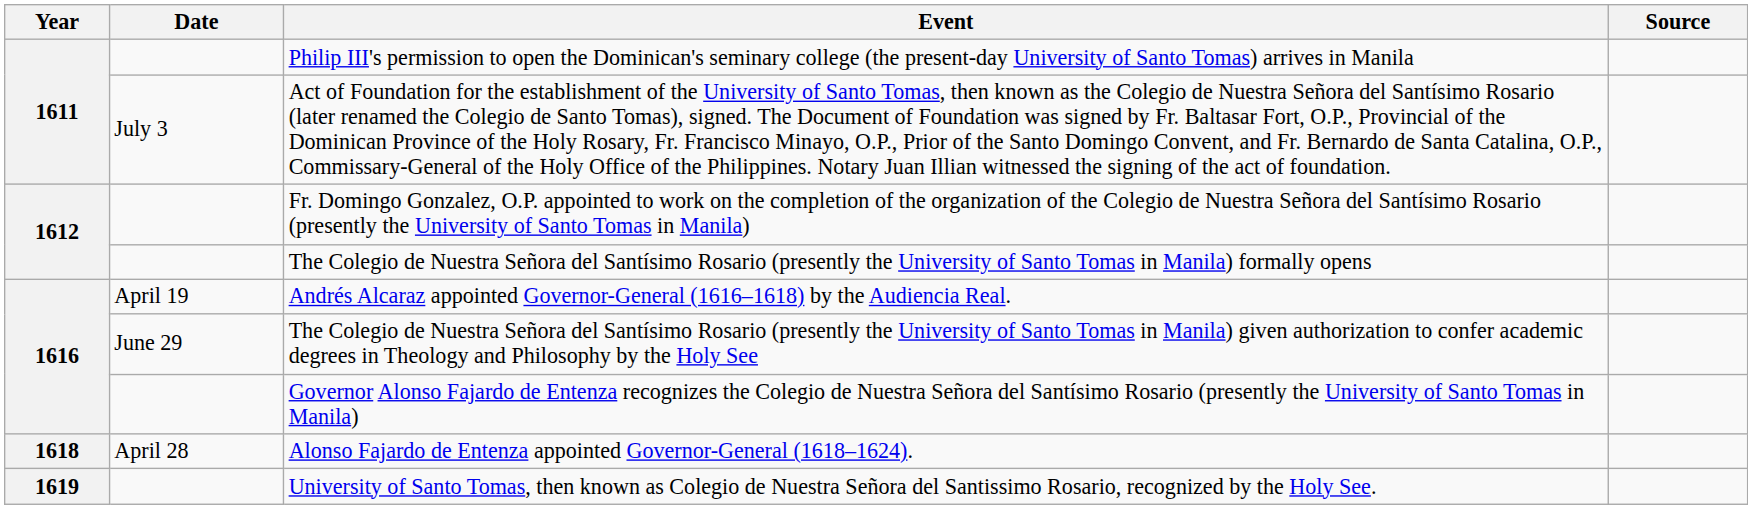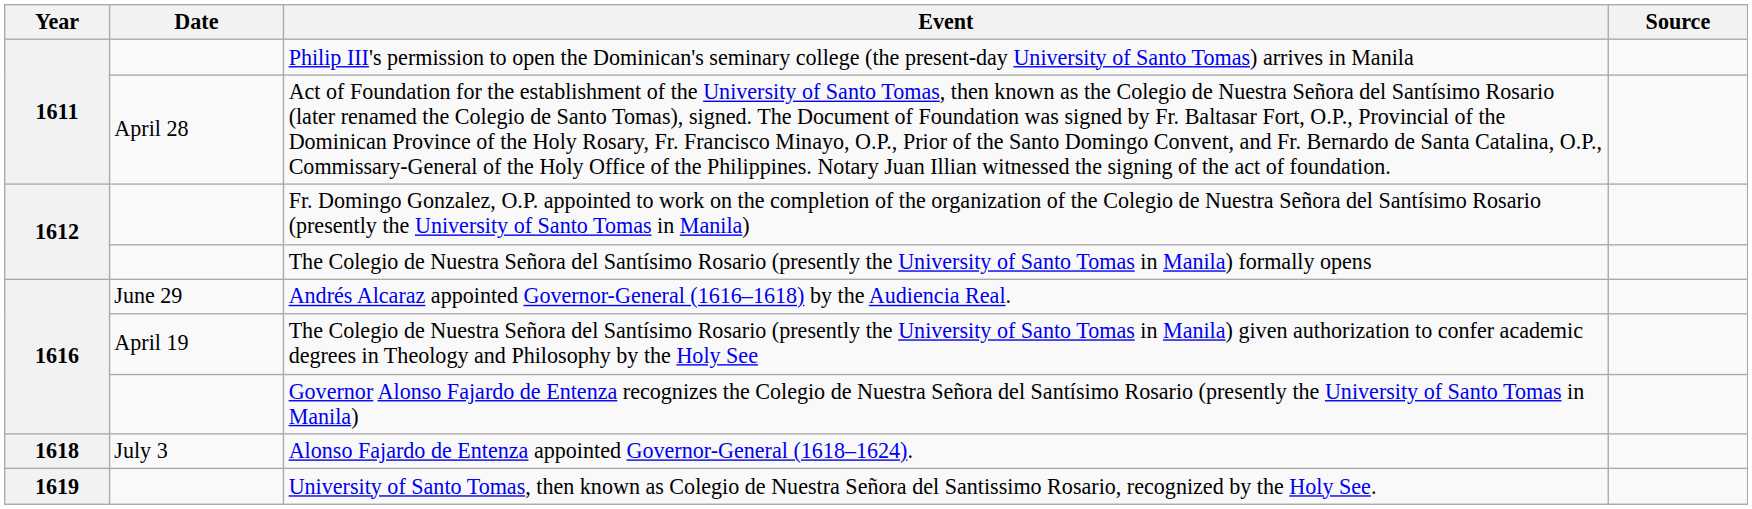(141, 129) July 3 -> (151, 129) April 28
(151, 296) April 19 -> (148, 296) June 29
(148, 343) June 29 -> (151, 343) April 19
(151, 451) April 28 -> (141, 451) July 3
